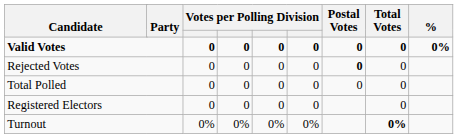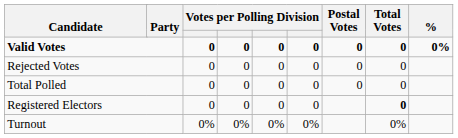(360, 66) bold -> (360, 66) normal
(403, 104) normal -> (403, 104) bold
(397, 124) bold -> (398, 124) normal
